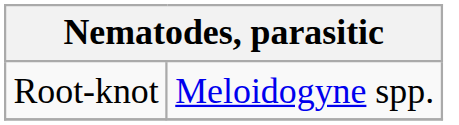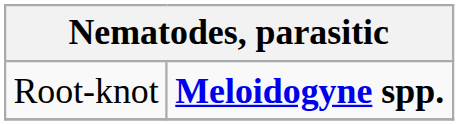(305, 89) normal -> (310, 89) bold
